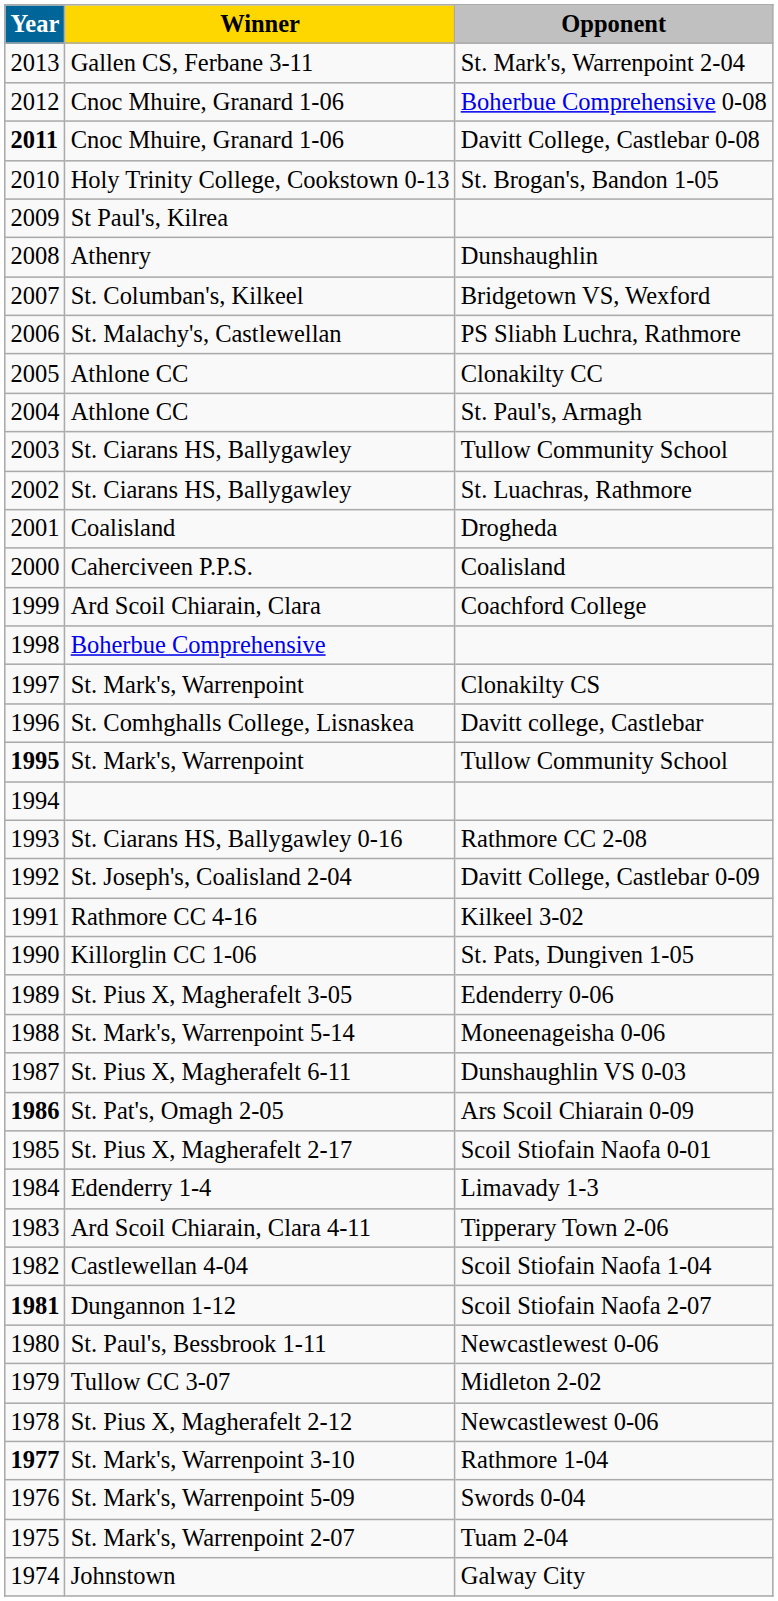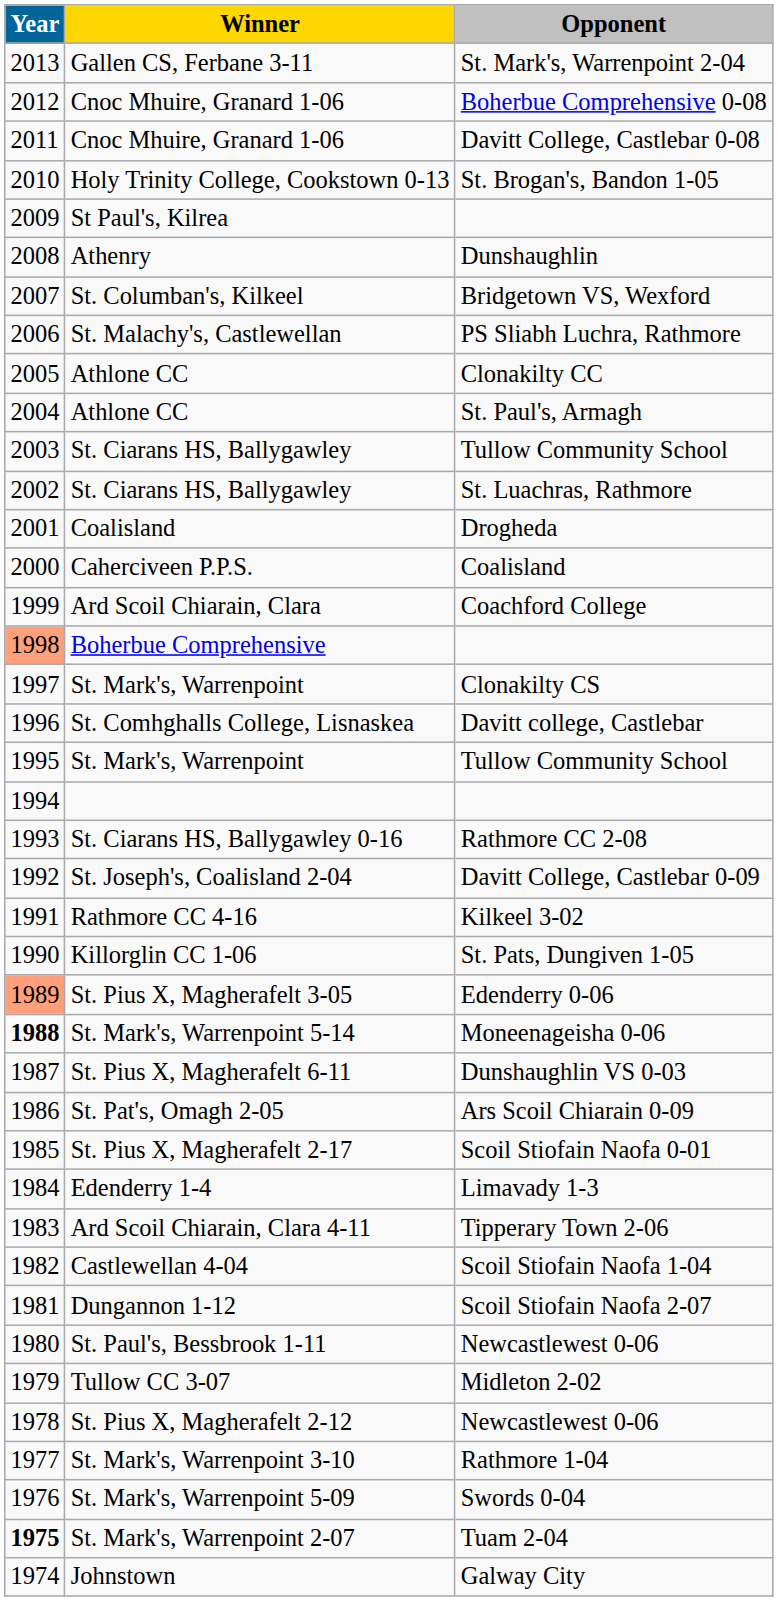(34, 140) bold -> (34, 140) normal
(35, 645) no background -> (35, 645) lightsalmon background
(35, 761) bold -> (35, 761) normal
(35, 994) no background -> (35, 994) lightsalmon background
(35, 1033) normal -> (35, 1033) bold
(35, 1110) bold -> (35, 1110) normal
(35, 1305) bold -> (35, 1305) normal
(35, 1460) bold -> (35, 1460) normal
(35, 1538) normal -> (35, 1538) bold
